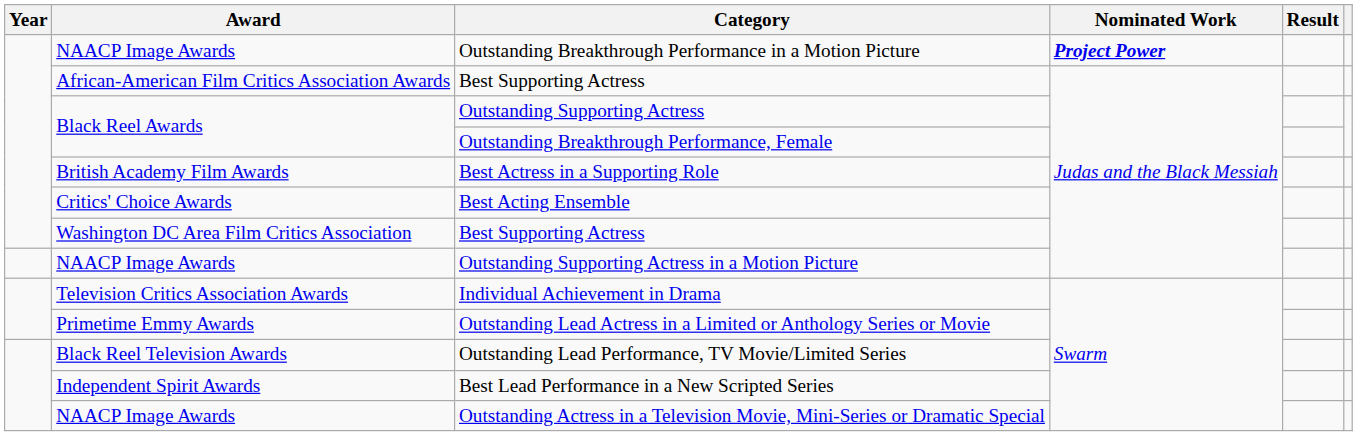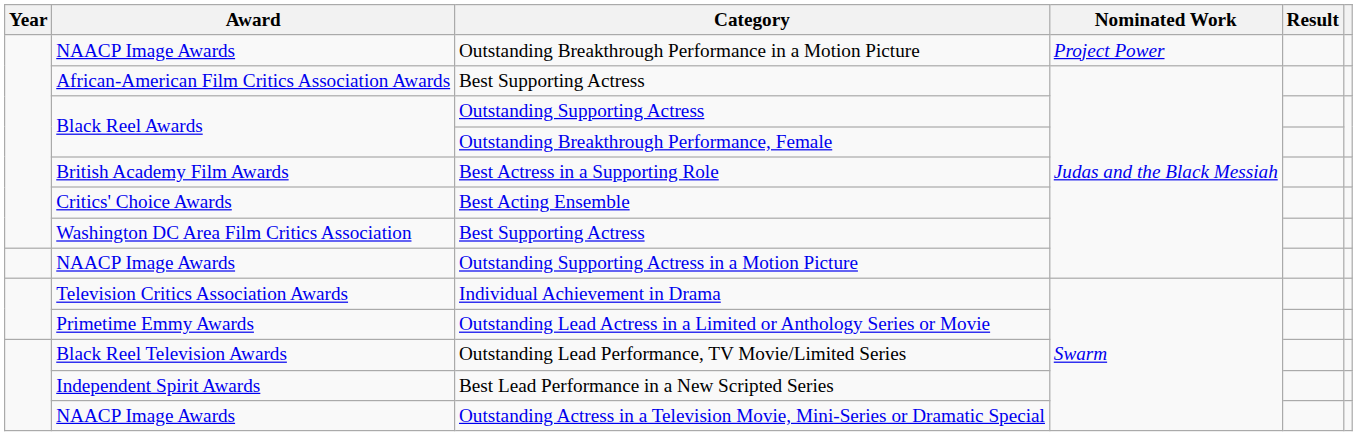(1110, 50) bold -> (1109, 50) normal
